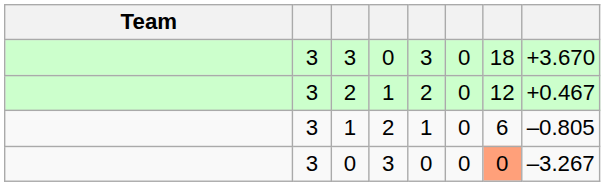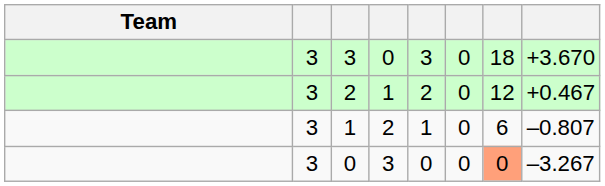(561, 127) –0.805 -> (561, 127) –0.807
